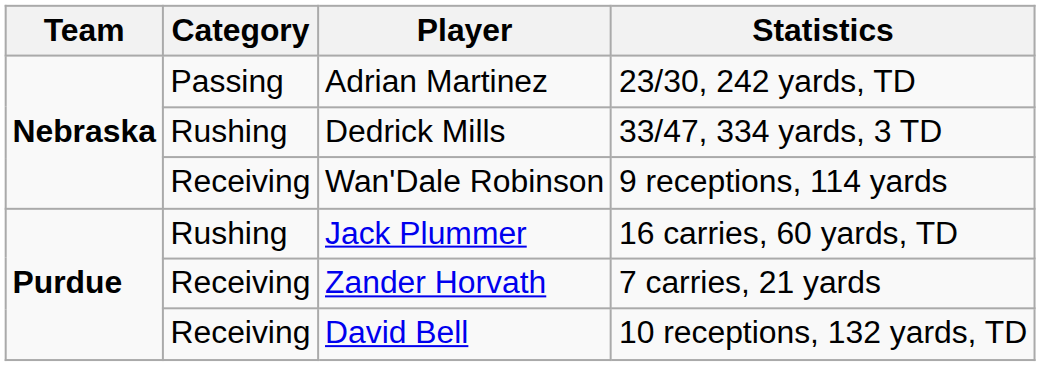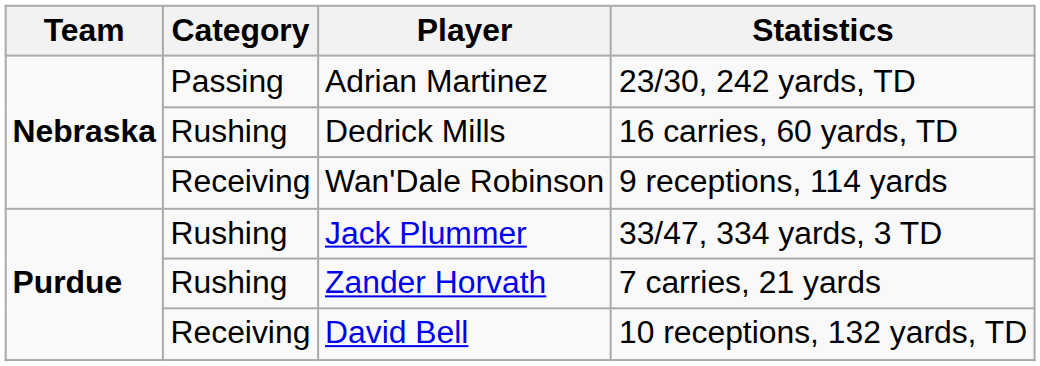(781, 131) 33/47, 334 yards, 3 TD -> (789, 131) 16 carries, 60 yards, TD
(789, 232) 16 carries, 60 yards, TD -> (781, 232) 33/47, 334 yards, 3 TD
(240, 283) Receiving -> (229, 283) Rushing
